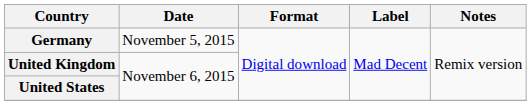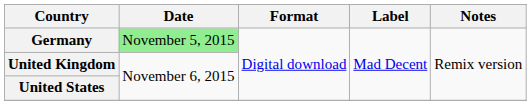(178, 40) no background -> (178, 40) lightgreen background
